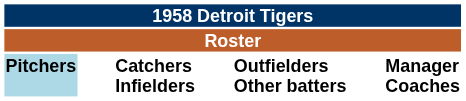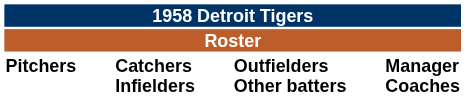(41, 65) lightblue background -> (41, 65) no background
